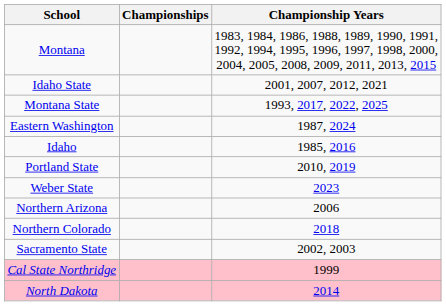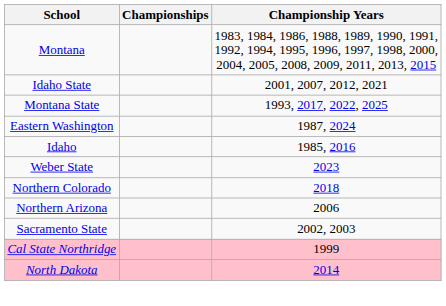- row: (62, 167)
rows swapped: (62, 208) <-> (62, 228)
